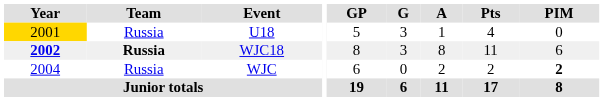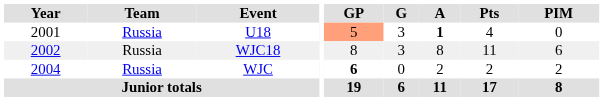(45, 31) gold background -> (46, 31) no background
(356, 31) no background -> (354, 31) lightsalmon background
(442, 31) normal -> (440, 31) bold
(45, 50) bold -> (46, 50) normal
(144, 50) bold -> (142, 50) normal
(356, 69) normal -> (354, 69) bold
(559, 69) bold -> (559, 69) normal
